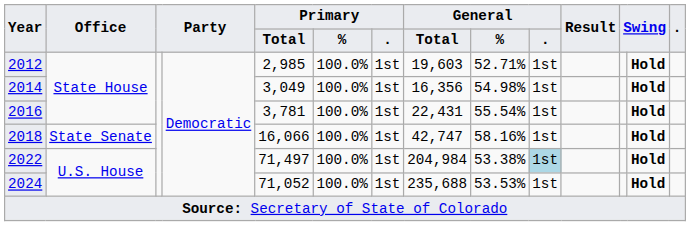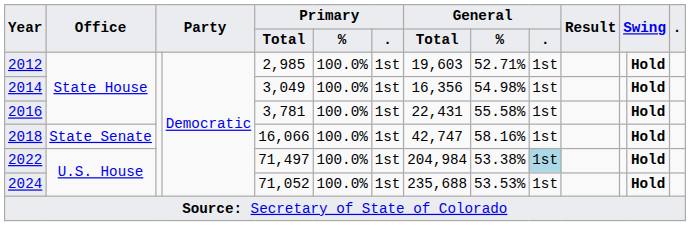(500, 112) 55.54% -> (500, 112) 55.58%
